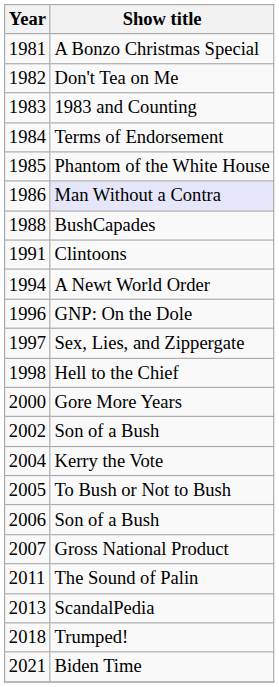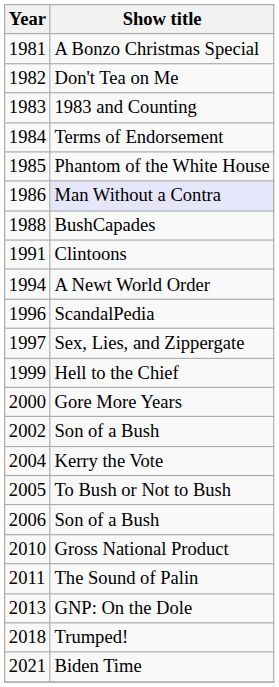(123, 313) GNP: On the Dole -> (105, 313) ScandalPedia
(27, 372) 1998 -> (27, 372) 1999
(27, 549) 2007 -> (27, 549) 2010
(105, 607) ScandalPedia -> (123, 607) GNP: On the Dole
